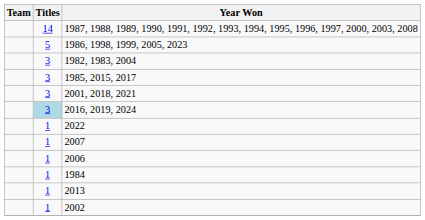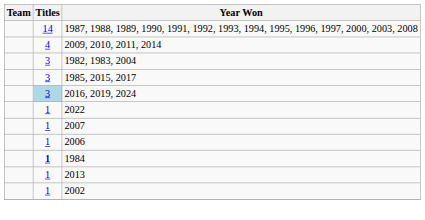- row: (126, 45)
+ row: (113, 45)
- row: (100, 93)
(48, 175) normal -> (48, 158) bold
